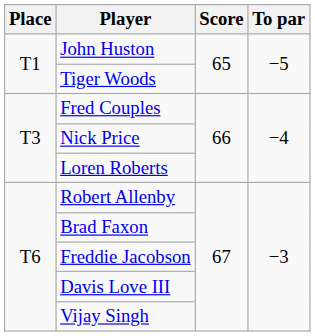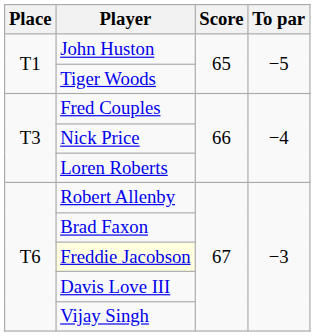(125, 256) no background -> (125, 256) lightyellow background
